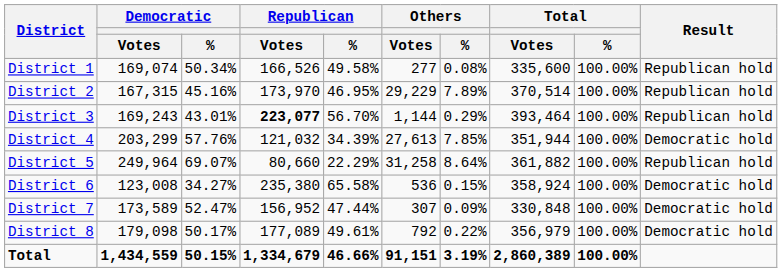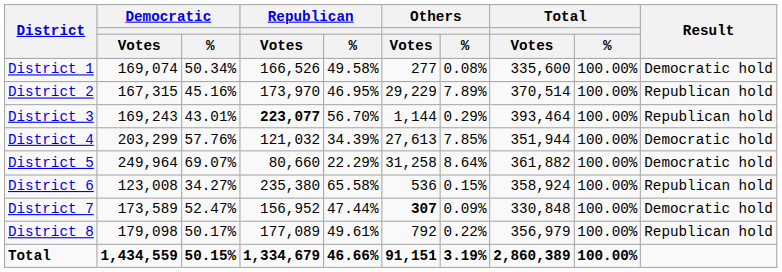(709, 70) Republican hold -> (709, 70) Democratic hold
(709, 163) Republican hold -> (709, 163) Democratic hold
(709, 186) Democratic hold -> (709, 186) Republican hold
(424, 209) normal -> (424, 209) bold
(709, 233) Democratic hold -> (709, 233) Republican hold
